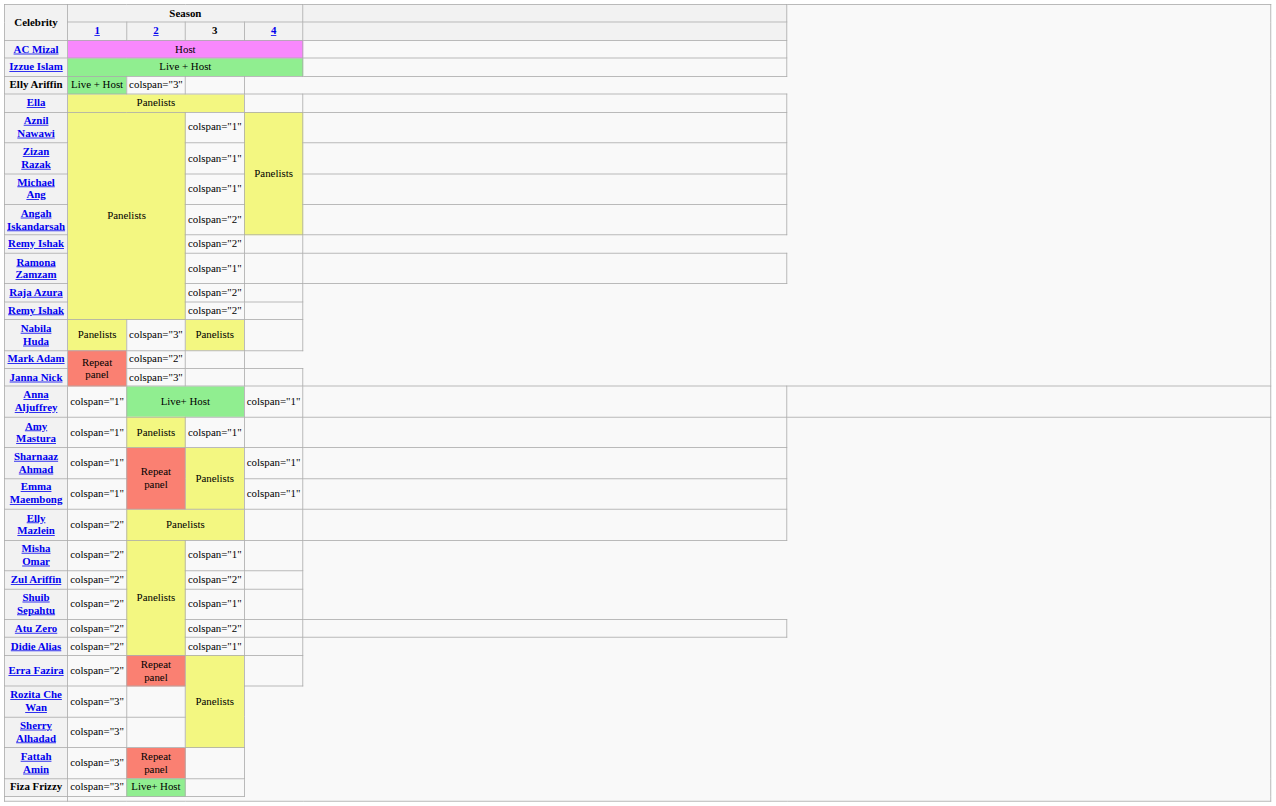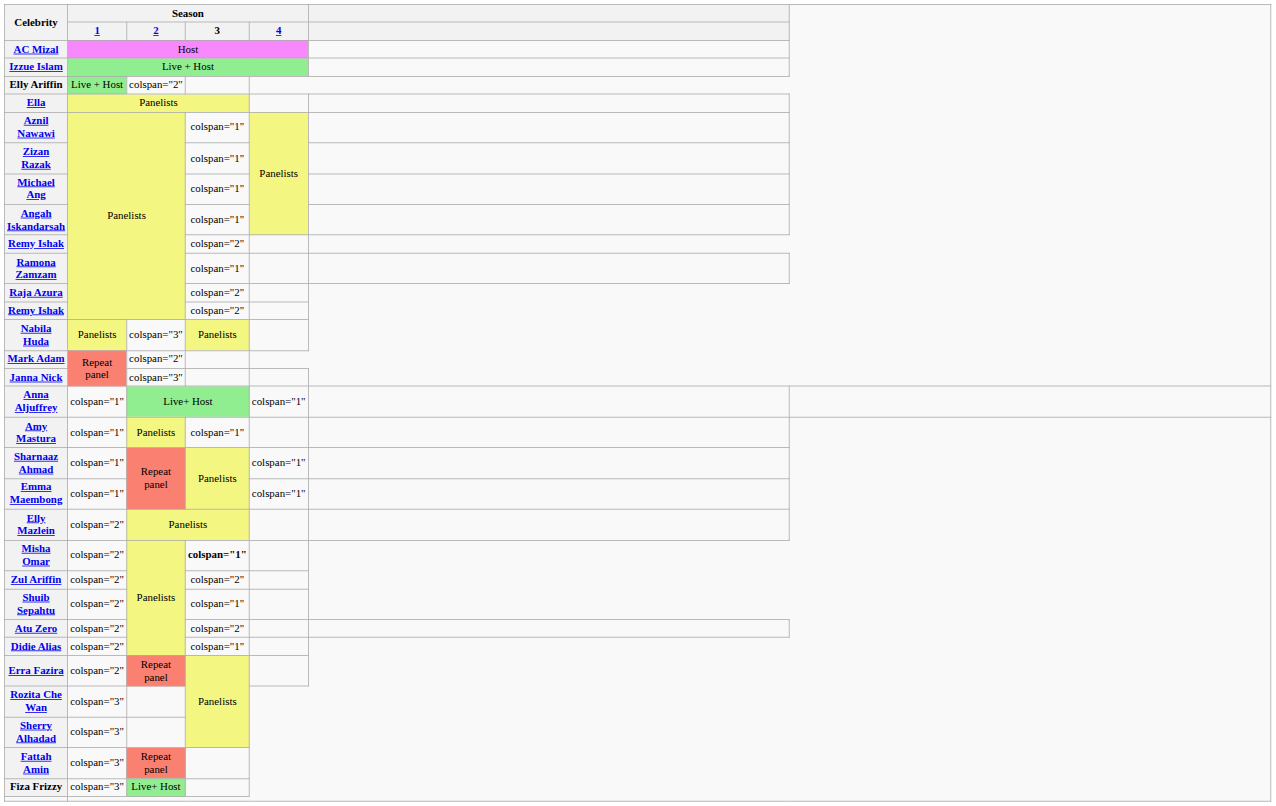(156, 84) colspan="3" -> (156, 84) colspan="2"
(215, 219) colspan="2" -> (217, 219) colspan="1"
(215, 555) normal -> (217, 555) bold
